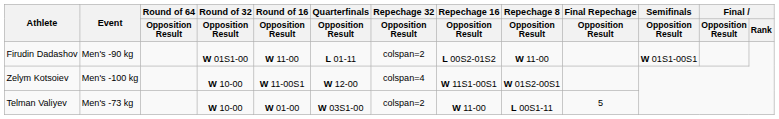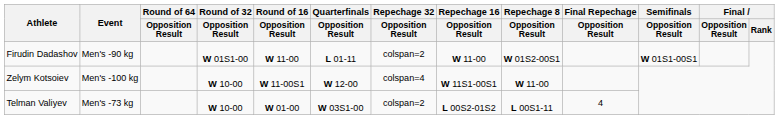(469, 59) L 00S2-01S2 -> (469, 59) W 11-00
(532, 59) W 11-00 -> (532, 59) W 01S2-00S1
(532, 84) W 01S2-00S1 -> (532, 84) W 11-00
(469, 108) W 11-00 -> (469, 108) L 00S2-01S2
(600, 103) 5 -> (600, 103) 4
